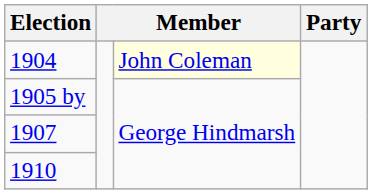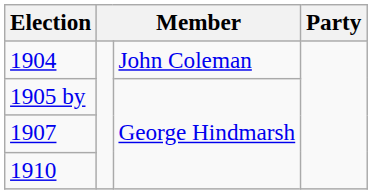(185, 59) lightyellow background -> (185, 59) no background
